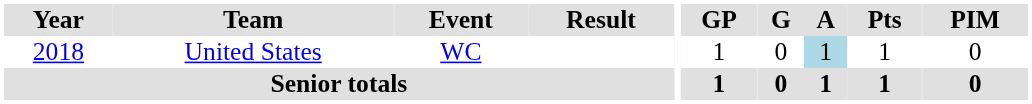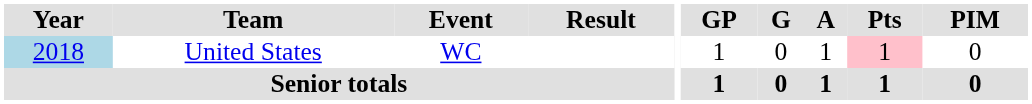(58, 51) no background -> (58, 51) lightblue background
(826, 51) lightblue background -> (826, 51) no background
(885, 51) no background -> (885, 51) pink background
